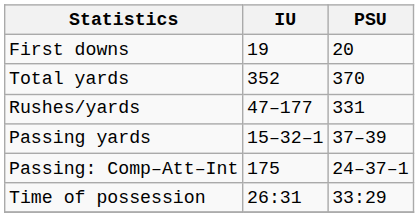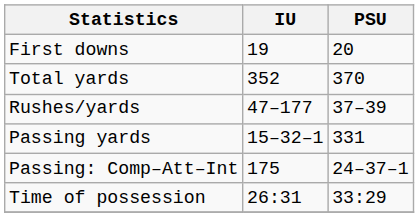(349, 109) 331 -> (359, 109) 37–39
(359, 138) 37–39 -> (349, 138) 331
